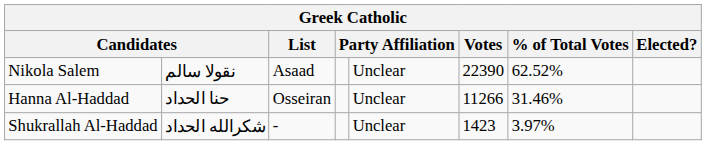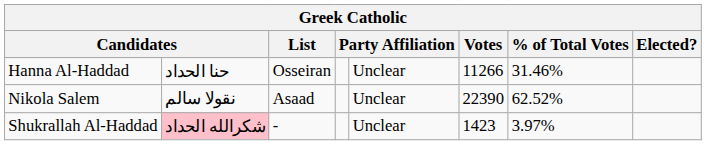rows swapped: (54, 70) <-> (69, 98)
(215, 126) no background -> (215, 126) pink background
